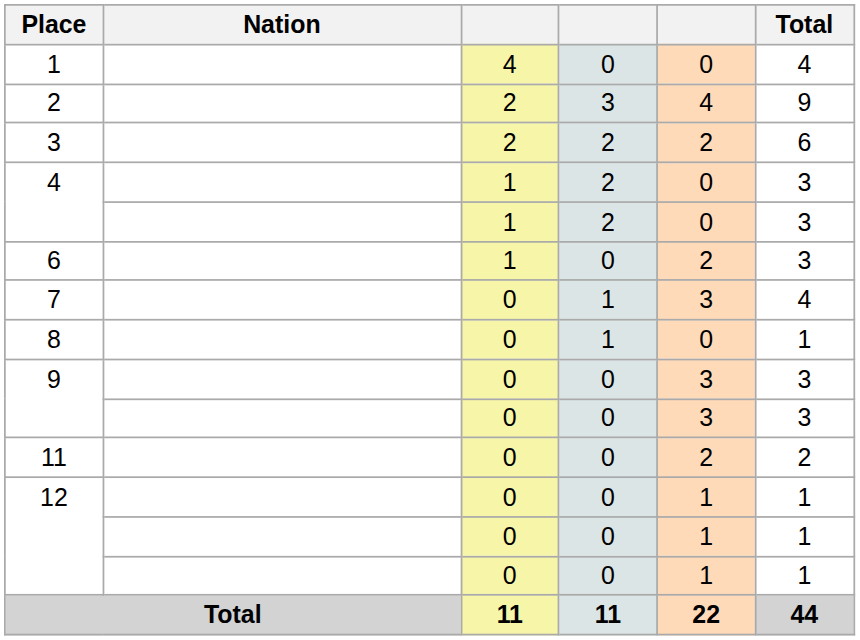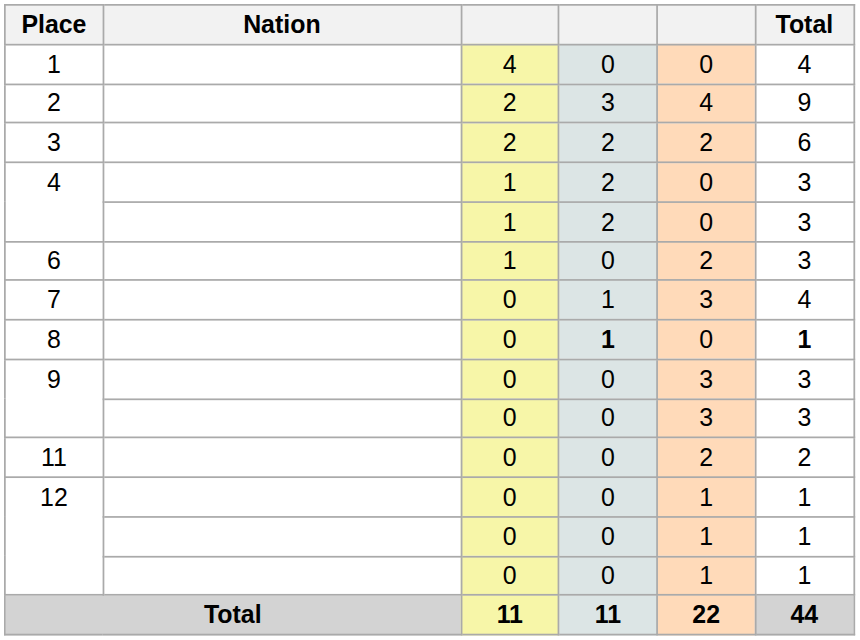(608, 340) normal -> (608, 340) bold
(804, 340) normal -> (804, 340) bold
